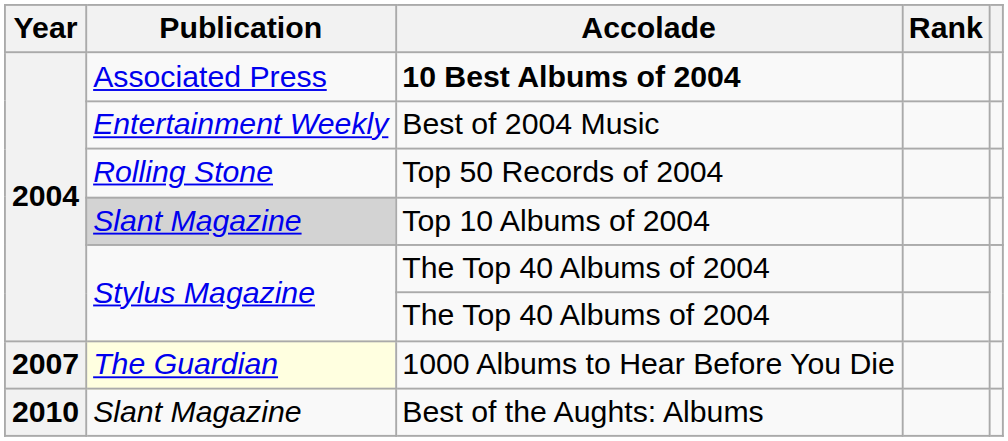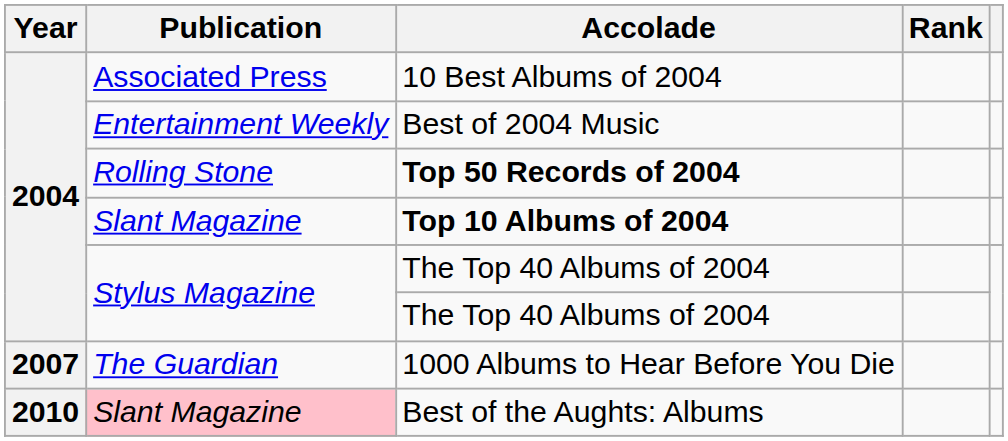(572, 76) bold -> (562, 76) normal
(563, 172) normal -> (571, 172) bold
(197, 220) lightgrey background -> (197, 220) no background
(556, 220) normal -> (565, 220) bold
(186, 364) lightyellow background -> (186, 364) no background
(197, 412) no background -> (197, 412) pink background
